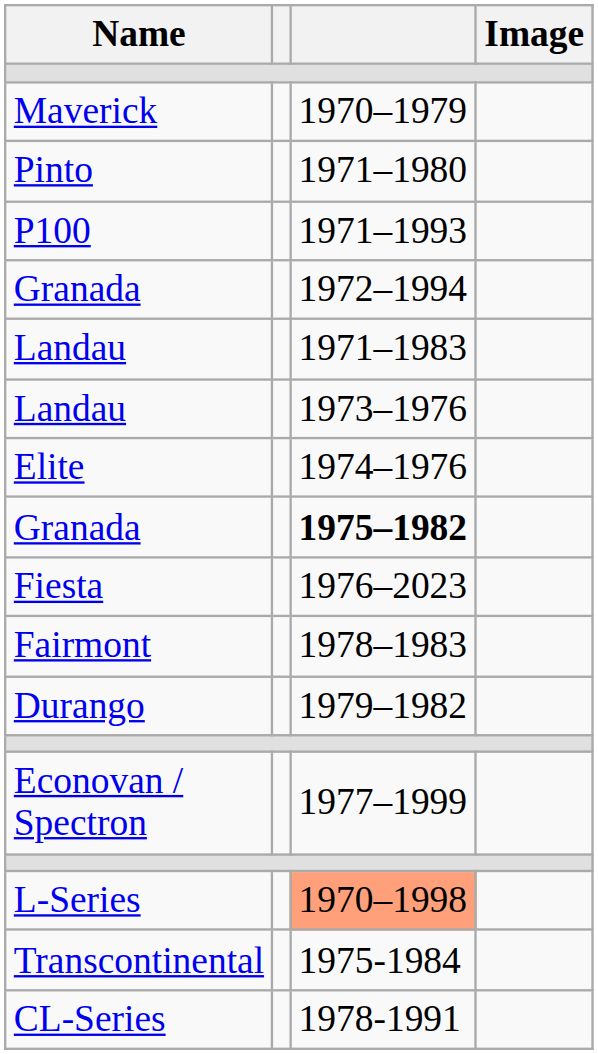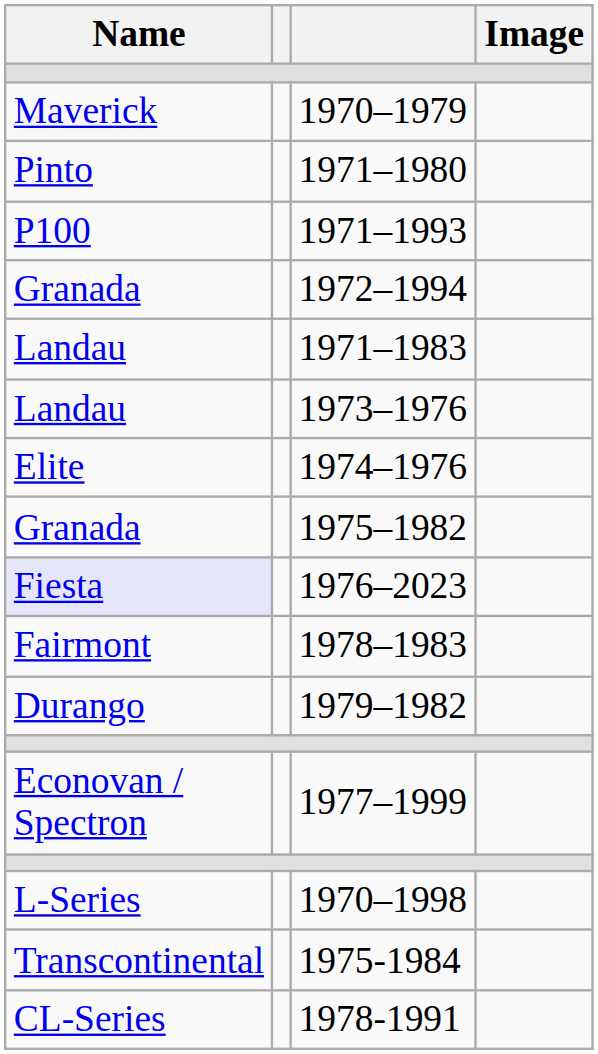(383, 526) bold -> (383, 526) normal
(59, 585) no background -> (59, 585) lavender background
(383, 899) lightsalmon background -> (383, 899) no background
